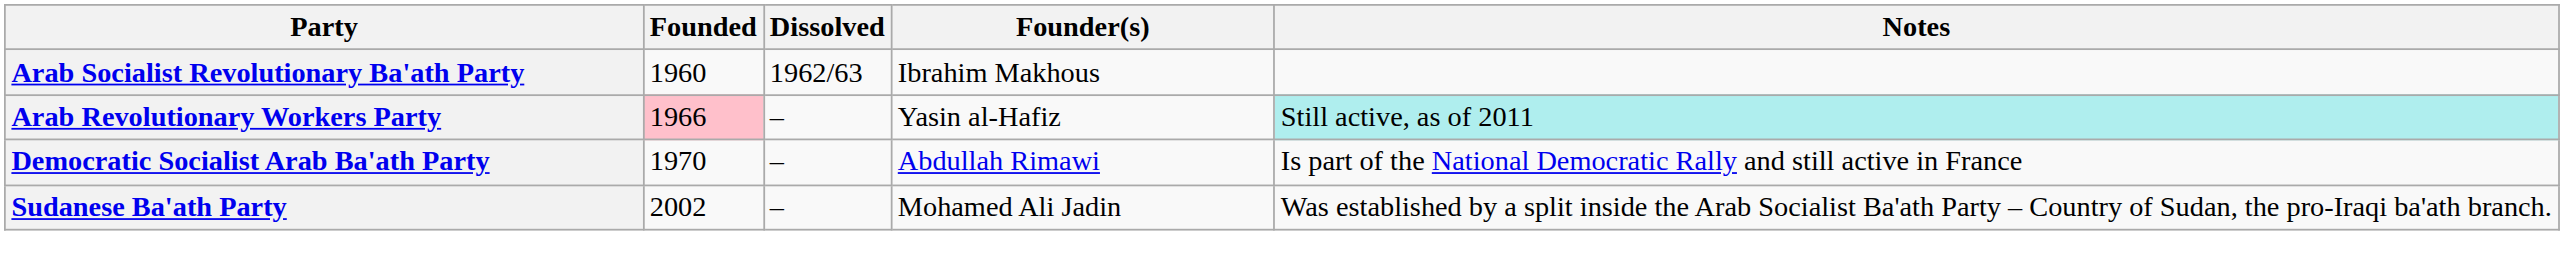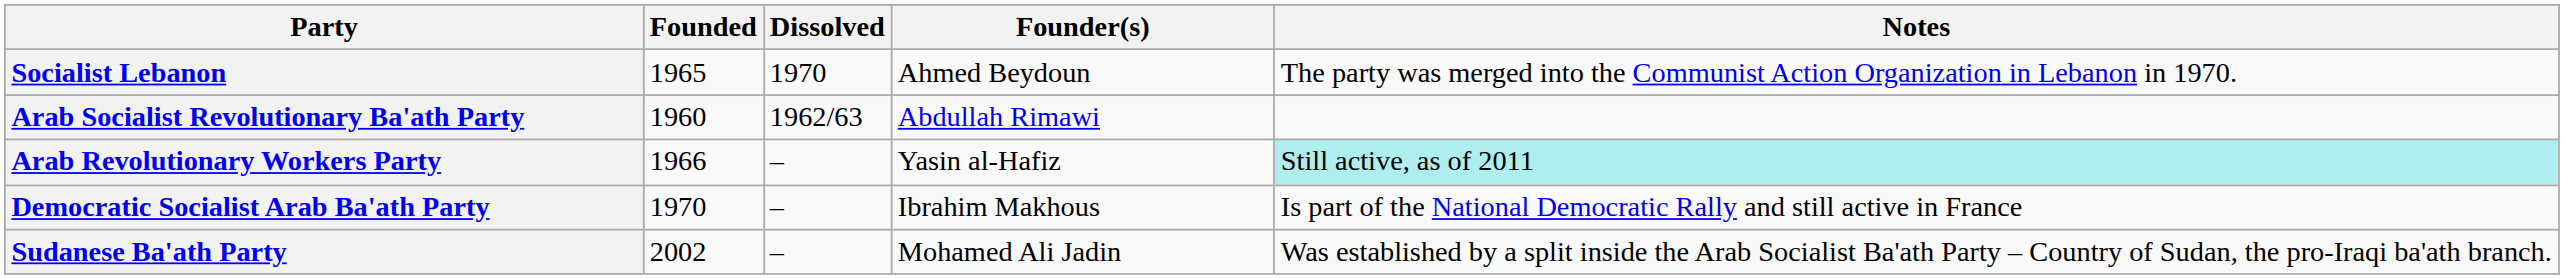+ row: (119, 71)
(999, 71) Ibrahim Makhous -> (999, 116) Abdullah Rimawi
(678, 116) pink background -> (678, 161) no background
(999, 161) Abdullah Rimawi -> (999, 206) Ibrahim Makhous
